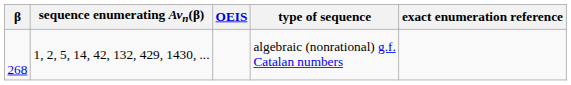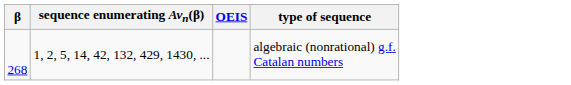- column: (482, 16)
